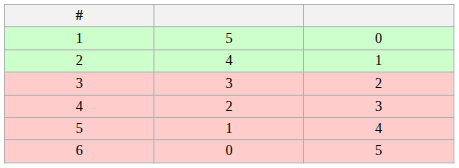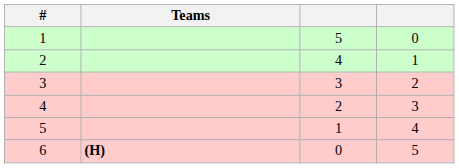+ column: (191, 15)
